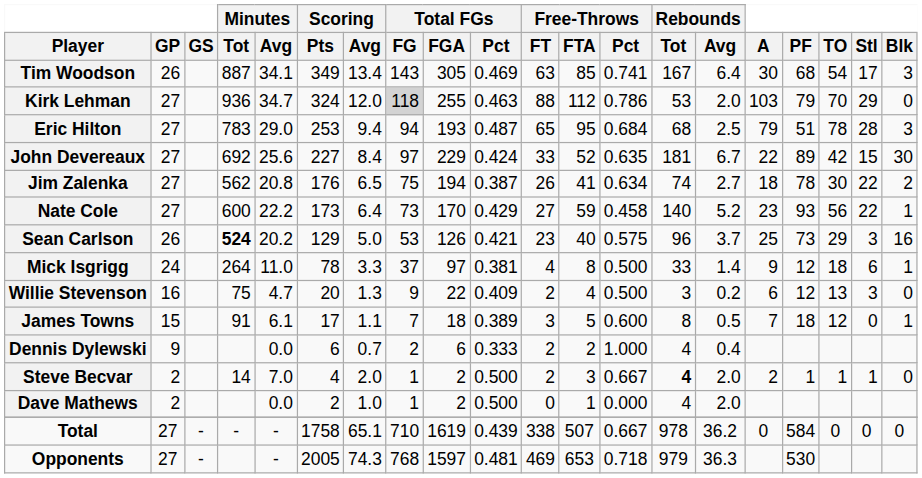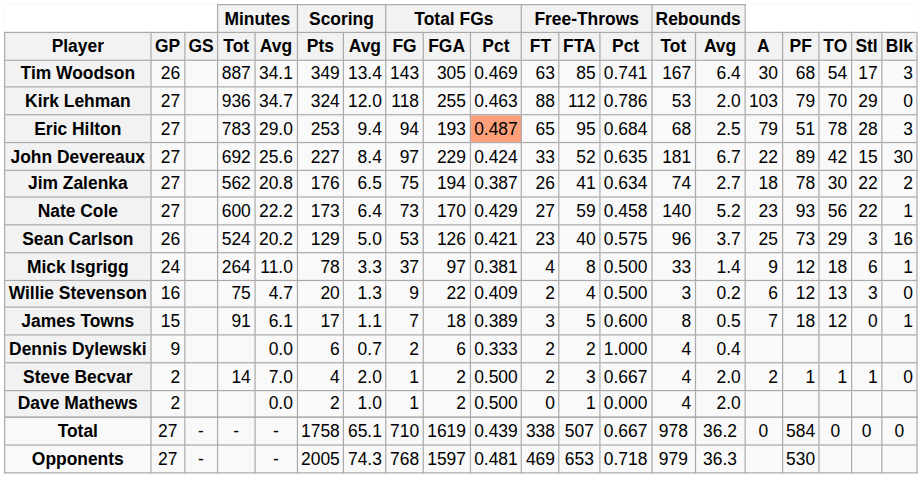(405, 101) lightgrey background -> (405, 101) no background
(496, 129) no background -> (496, 129) lightsalmon background
(236, 239) bold -> (236, 239) normal
(686, 377) bold -> (686, 377) normal
